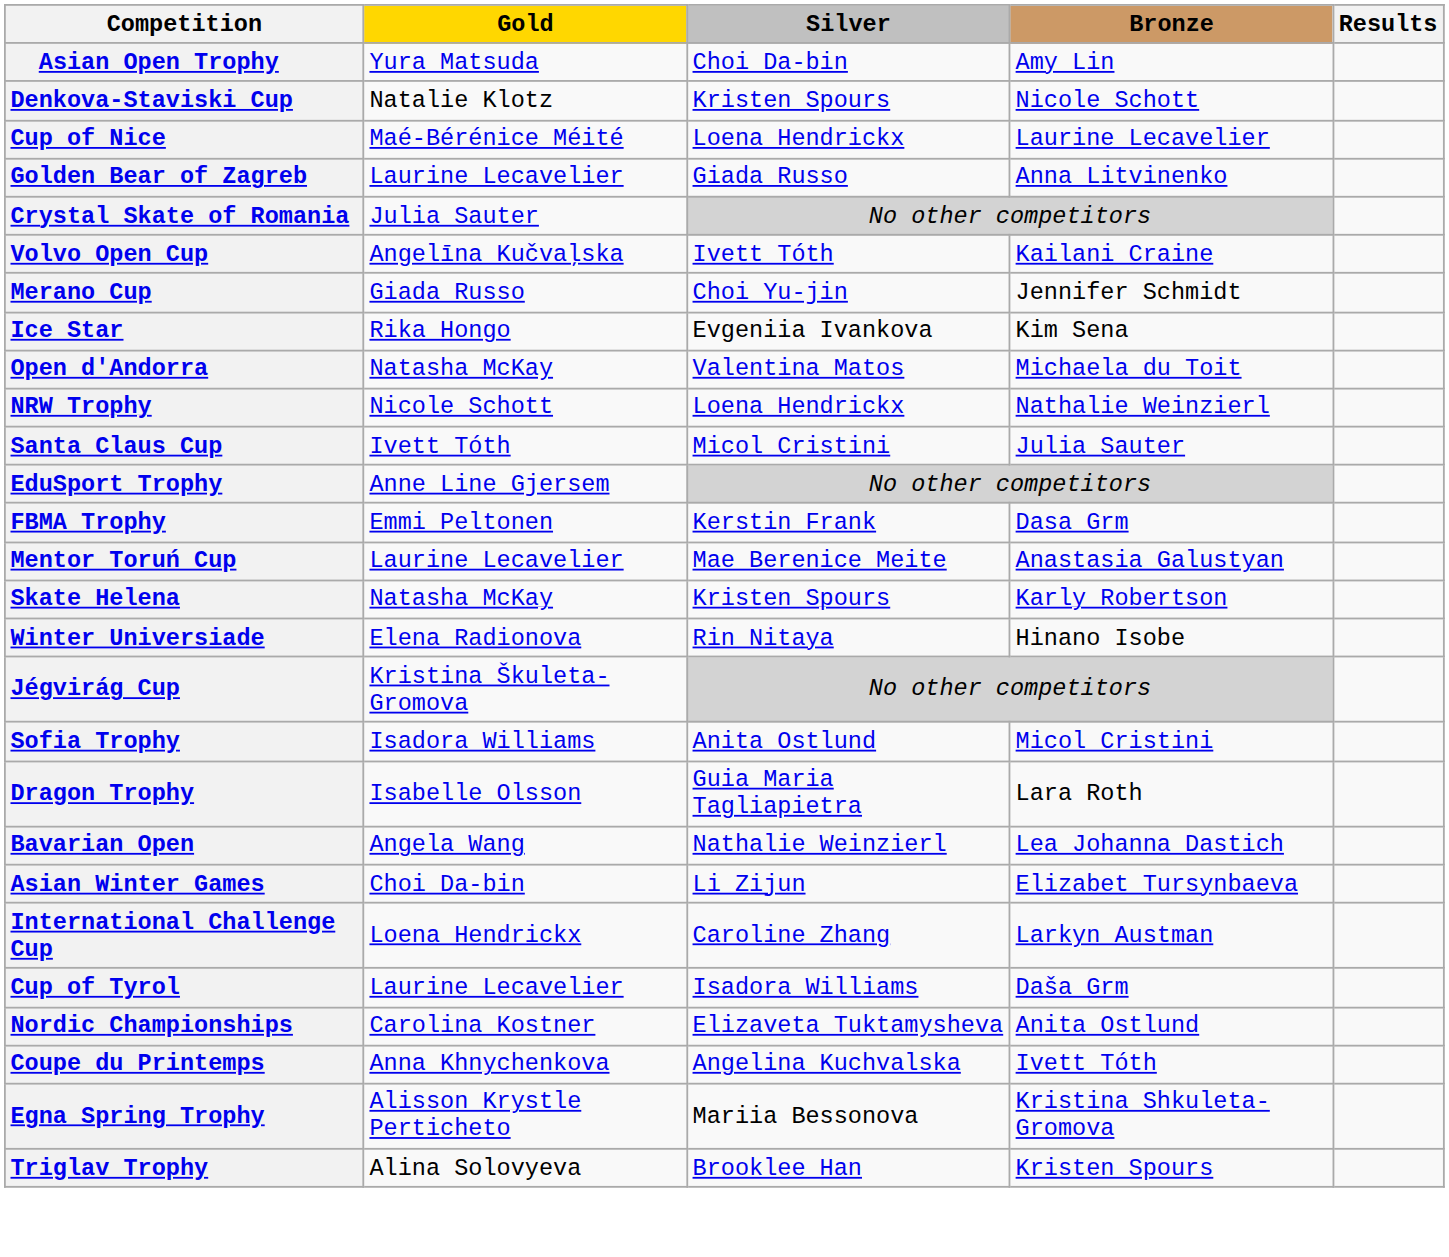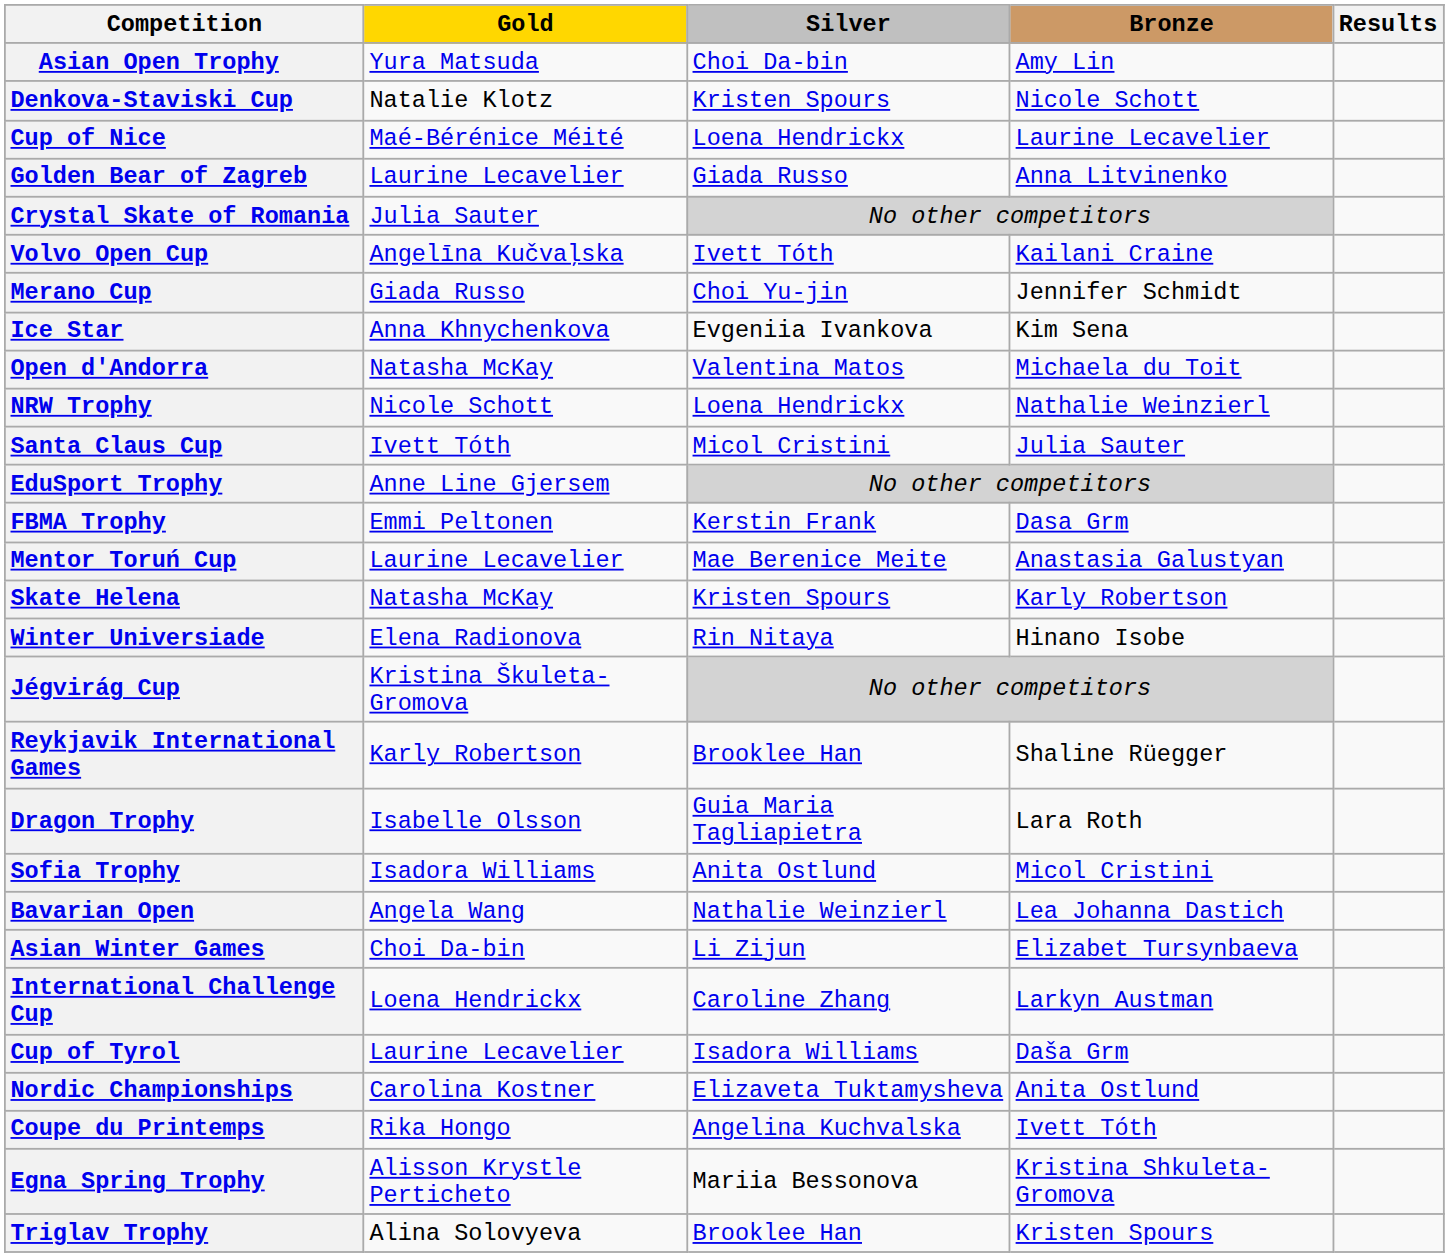(440, 331) Rika Hongo -> (489, 331) Anna Khnychenkova
+ row: (173, 755)
rows swapped: (95, 742) <-> (102, 793)
(489, 1064) Anna Khnychenkova -> (440, 1130) Rika Hongo
